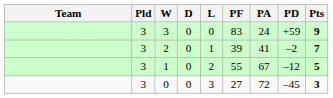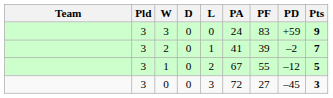columns swapped: (236, 13) <-> (264, 13)
